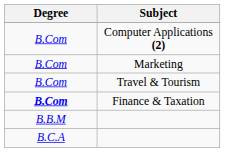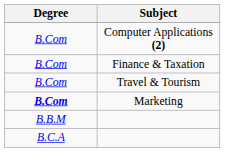(158, 63) Marketing -> (158, 63) Finance & Taxation
(158, 100) Finance & Taxation -> (158, 100) Marketing
